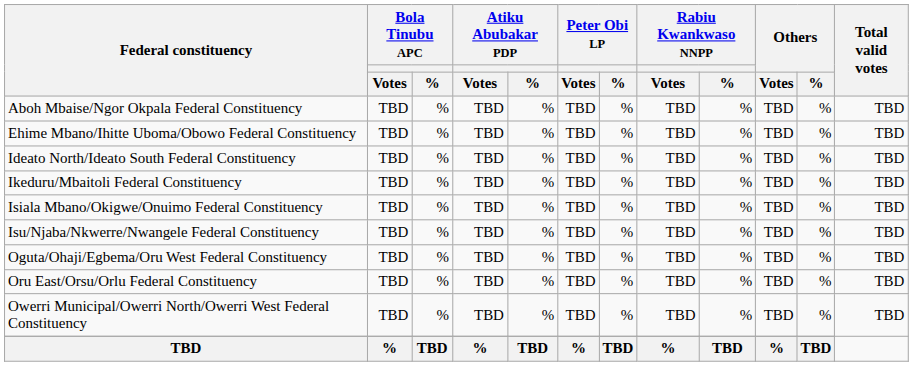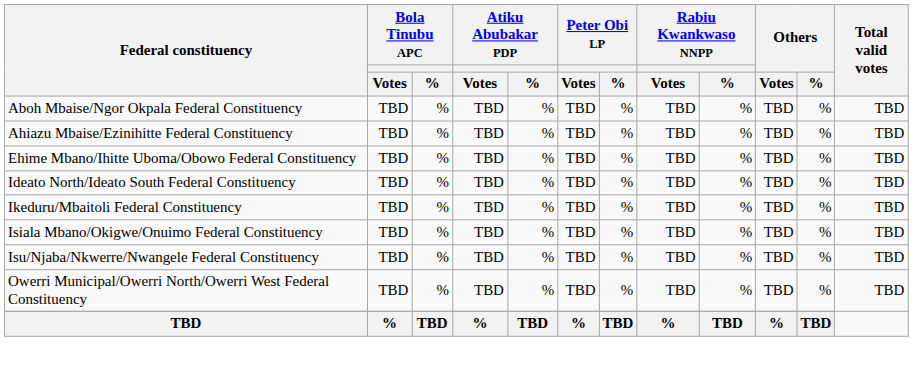+ row: (150, 133)
- row: (168, 257)
- row: (133, 281)
